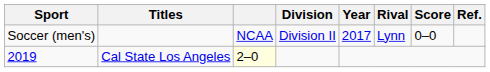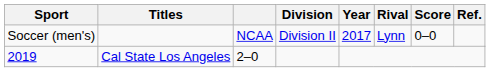(247, 56) lightyellow background -> (247, 56) no background
